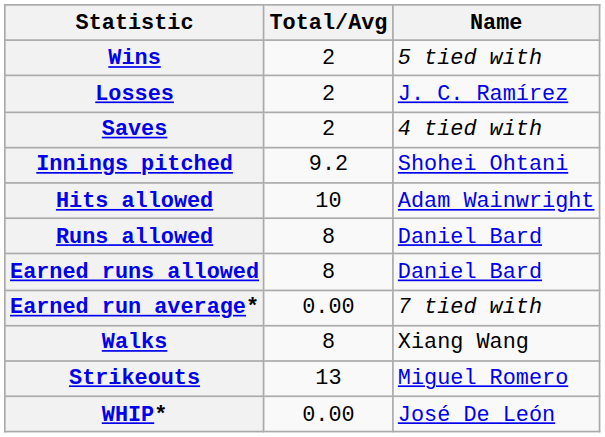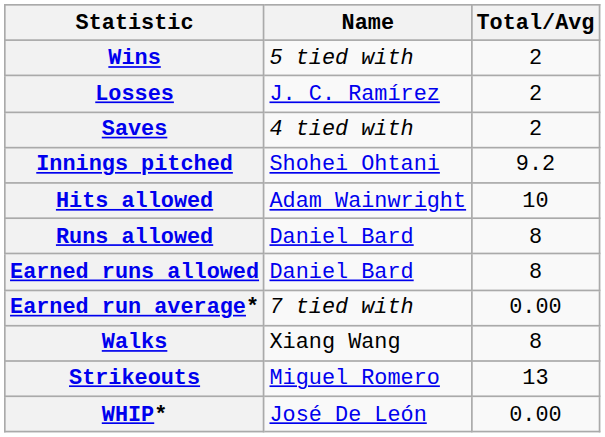columns swapped: (496, 23) <-> (328, 23)
